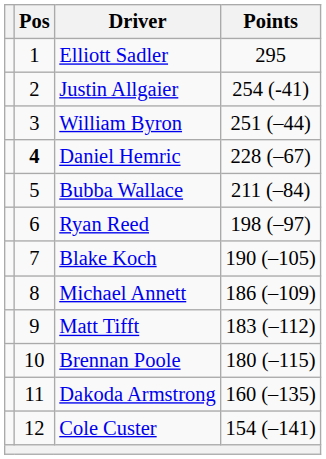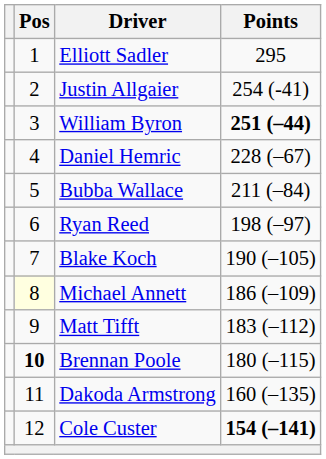(271, 123) normal -> (271, 123) bold
(34, 156) bold -> (34, 156) normal
(34, 292) no background -> (34, 292) lightyellow background
(34, 359) normal -> (34, 359) bold
(271, 427) normal -> (271, 427) bold
